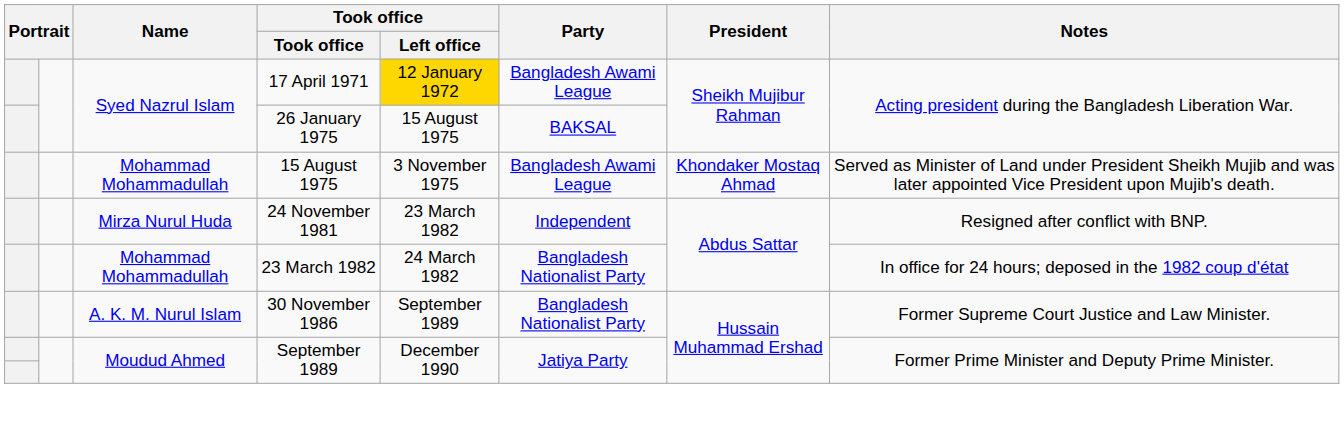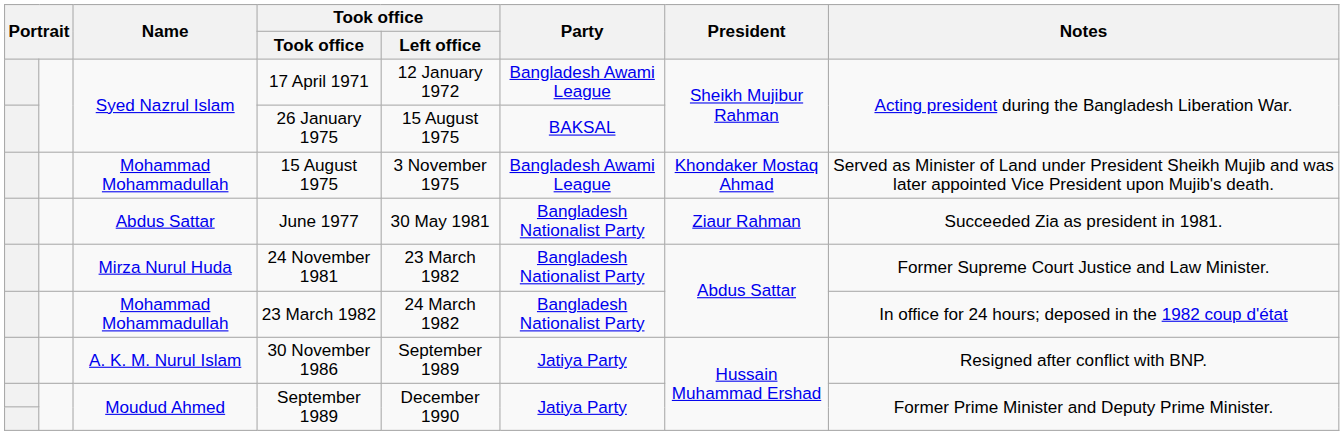(440, 82) gold background -> (440, 82) no background
+ row: (165, 221)
(583, 221) Independent -> (582, 267) Bangladesh Nationalist Party
(1084, 221) Resigned after conflict with BNP. -> (1084, 267) Former Supreme Court Justice and Law Minister.
(583, 314) Bangladesh Nationalist Party -> (582, 360) Jatiya Party
(1084, 314) Former Supreme Court Justice and Law Minister. -> (1084, 360) Resigned after conflict with BNP.
